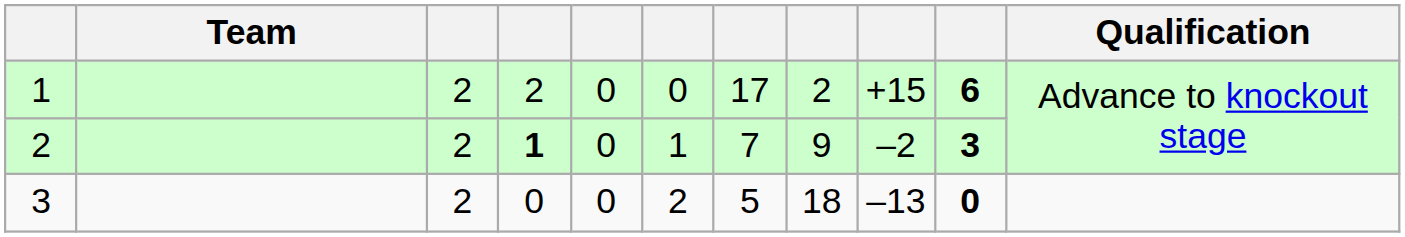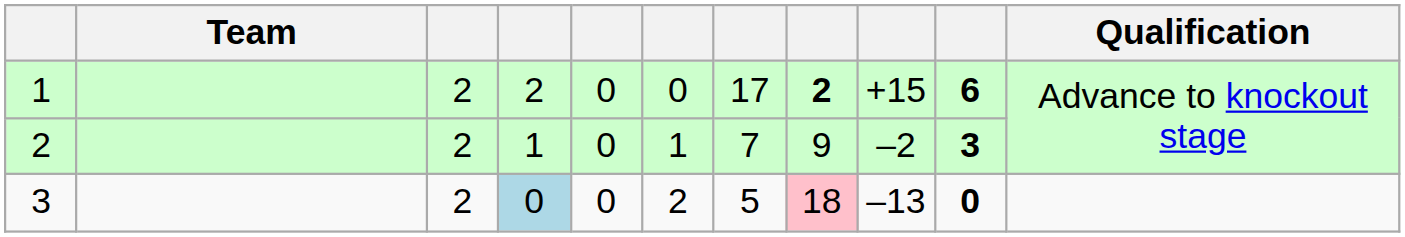(822, 88) normal -> (822, 88) bold
(534, 145) bold -> (534, 145) normal
(534, 201) no background -> (534, 201) lightblue background
(822, 201) no background -> (822, 201) pink background
